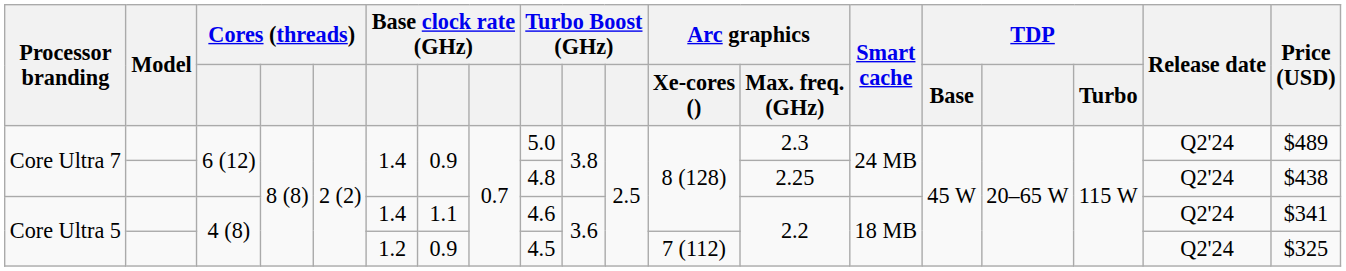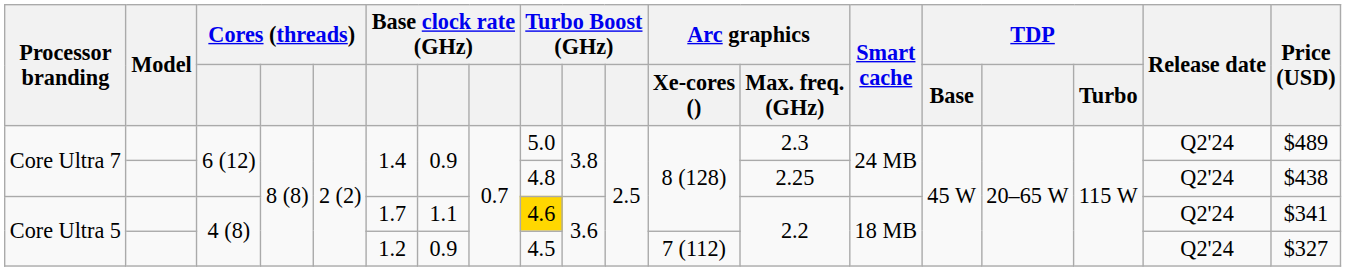(392, 213) 1.4 -> (392, 213) 1.7
(541, 213) no background -> (541, 213) gold background
(1306, 248) $325 -> (1306, 248) $327
